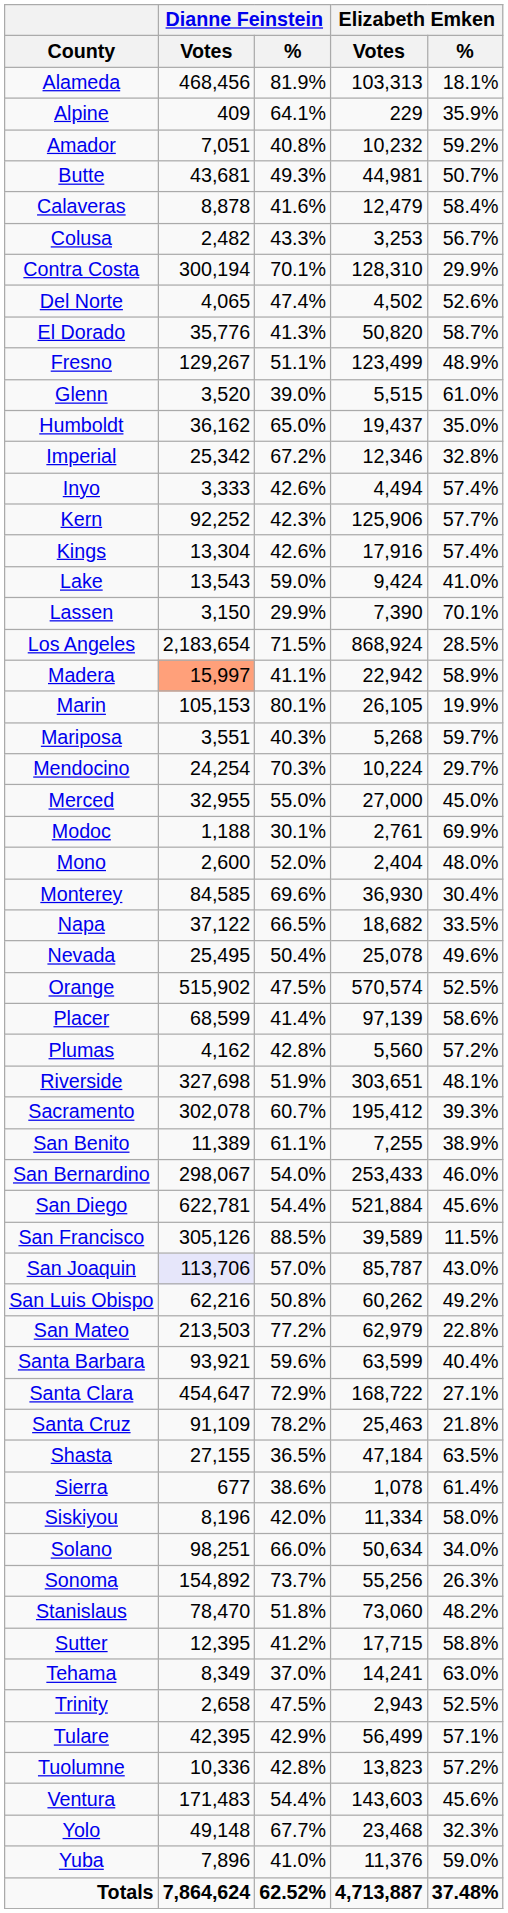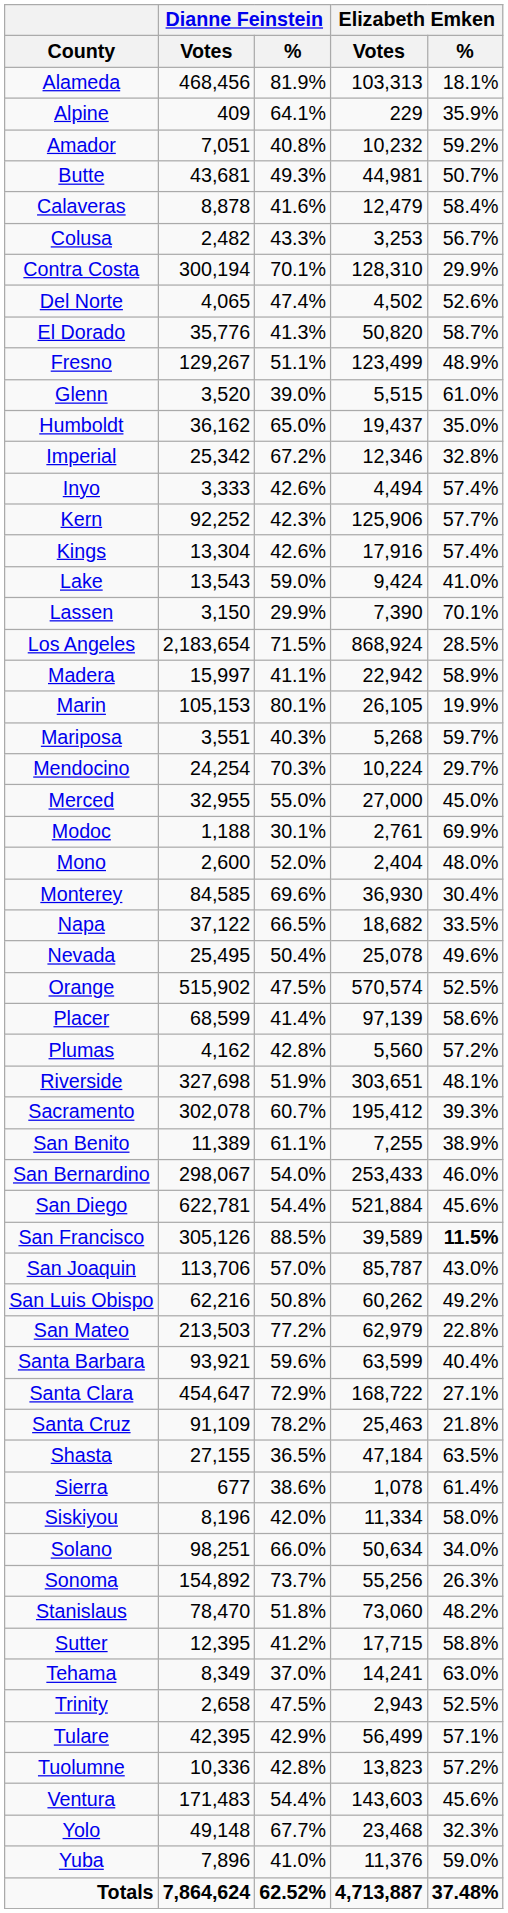(220, 675) lightsalmon background -> (220, 675) no background
(471, 1237) normal -> (471, 1237) bold
(215, 1268) lavender background -> (215, 1268) no background
